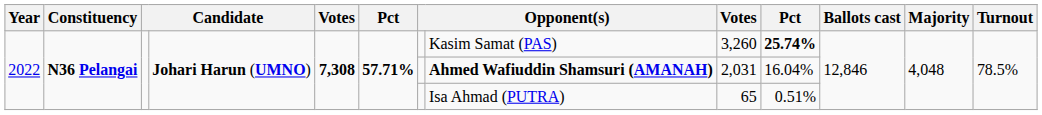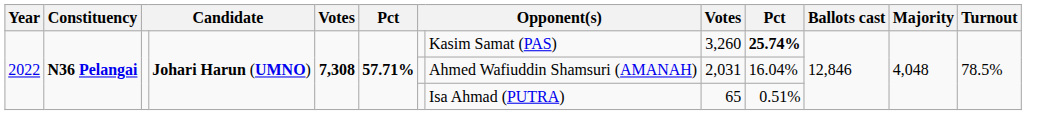(571, 70) bold -> (563, 70) normal
